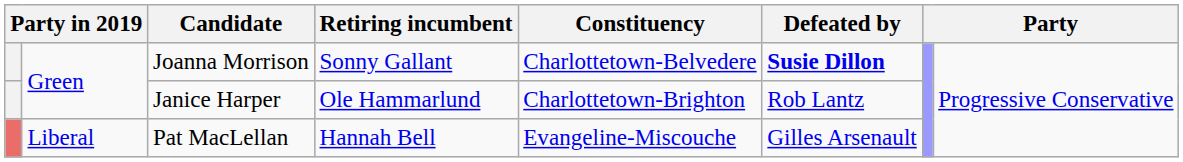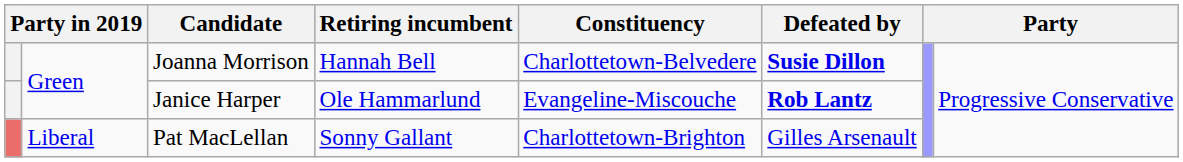(386, 61) Sonny Gallant -> (378, 61) Hannah Bell
(634, 99) Charlottetown-Brighton -> (630, 99) Evangeline-Miscouche
(816, 99) normal -> (820, 99) bold
(378, 138) Hannah Bell -> (386, 138) Sonny Gallant
(630, 138) Evangeline-Miscouche -> (634, 138) Charlottetown-Brighton
